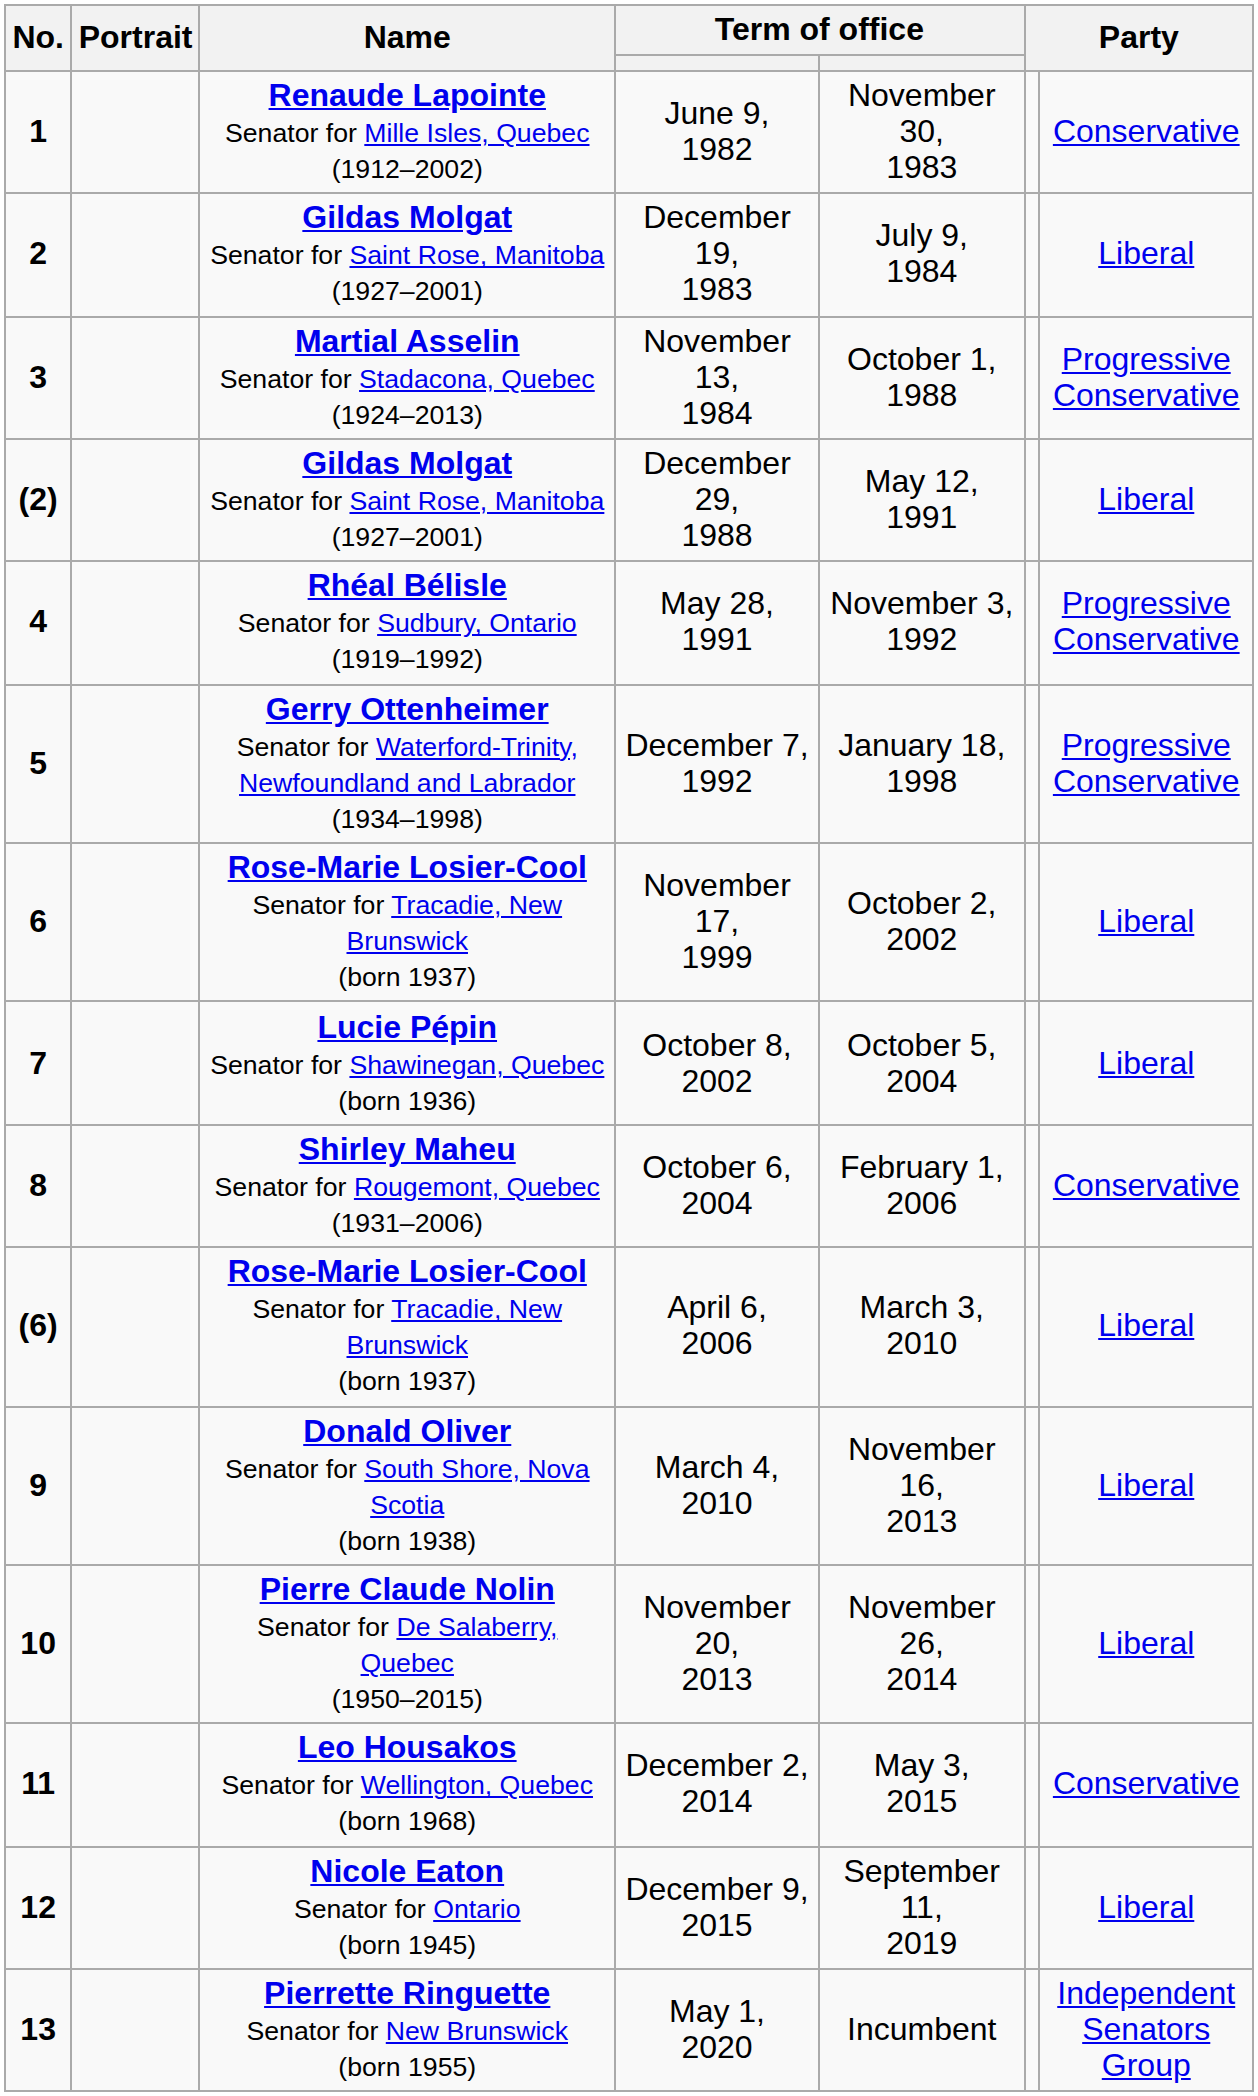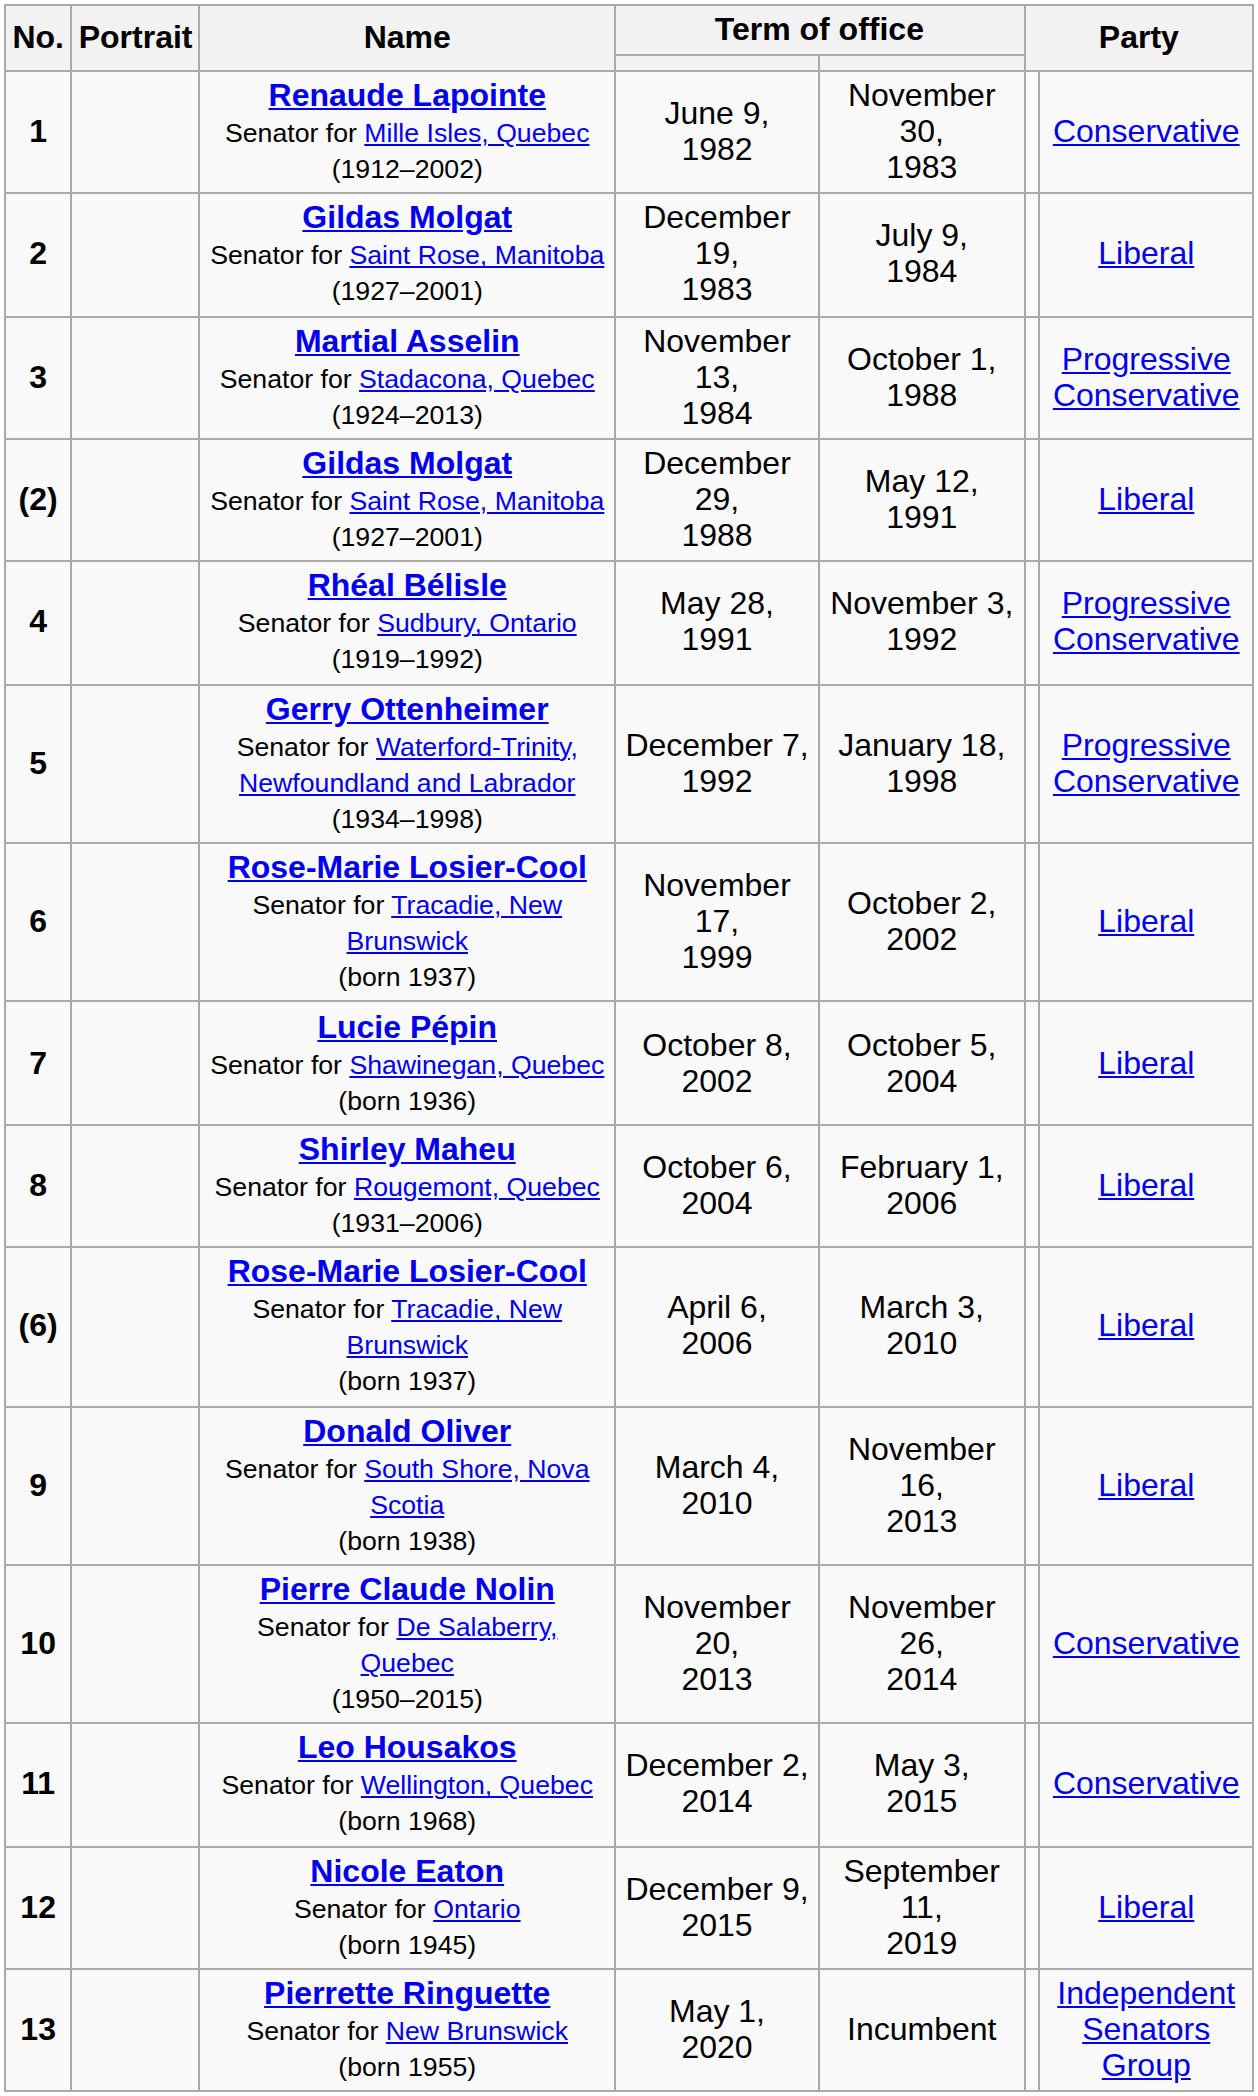(1146, 1185) Conservative -> (1146, 1185) Liberal
(1146, 1643) Liberal -> (1146, 1643) Conservative
